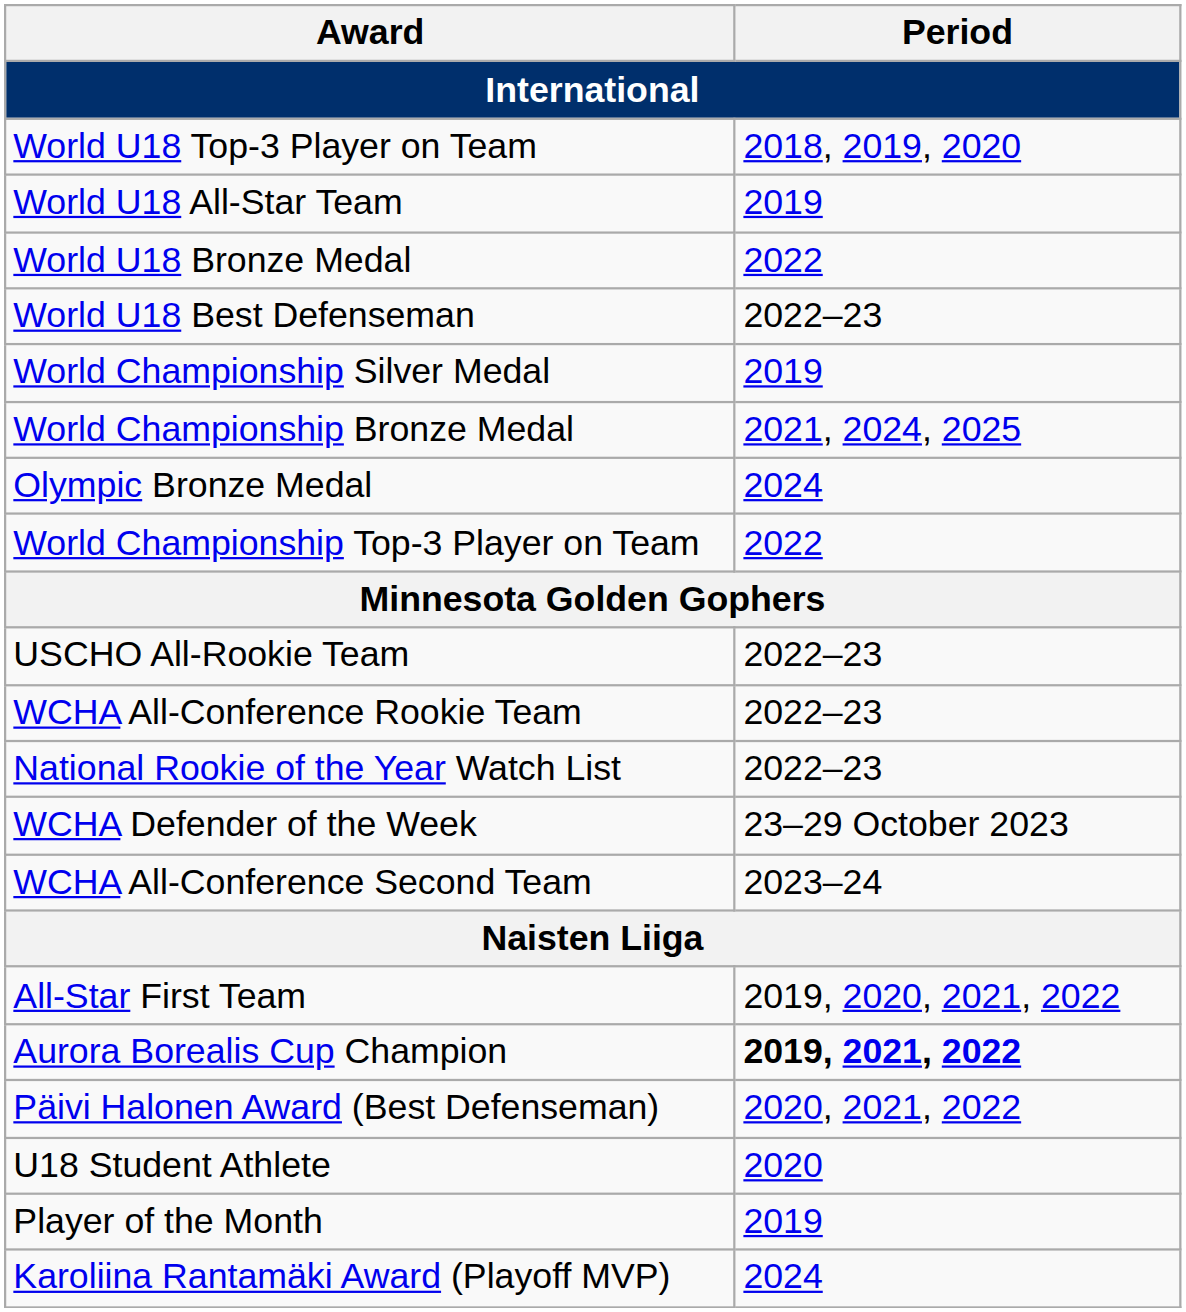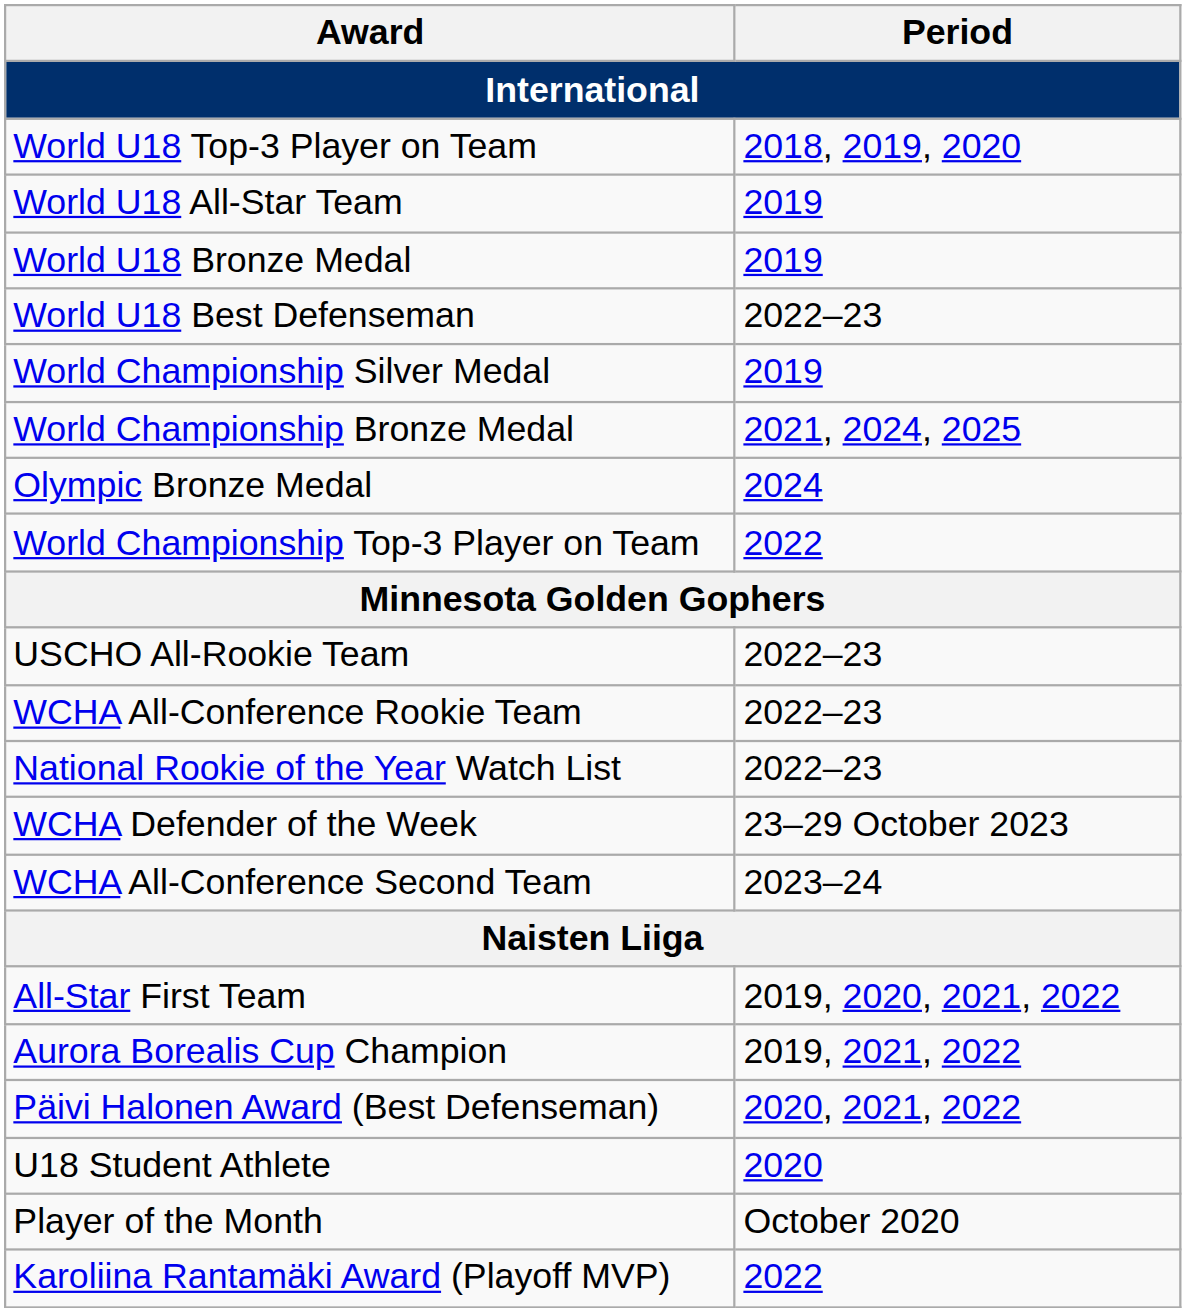(783, 259) 2022 -> (783, 259) 2019
(882, 1051) bold -> (882, 1051) normal
(783, 1221) 2019 -> (851, 1221) October 2020
(783, 1277) 2024 -> (783, 1277) 2022
